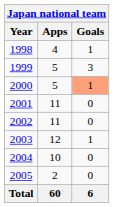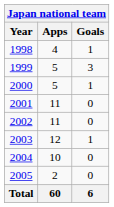(90, 85) lightsalmon background -> (90, 85) no background
